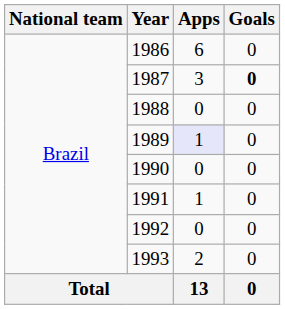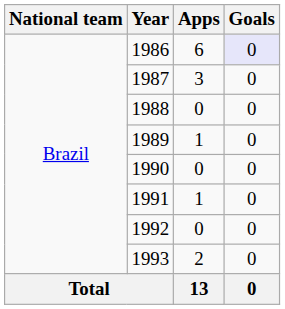(252, 49) no background -> (252, 49) lavender background
(252, 79) bold -> (252, 79) normal
(199, 139) lavender background -> (199, 139) no background
